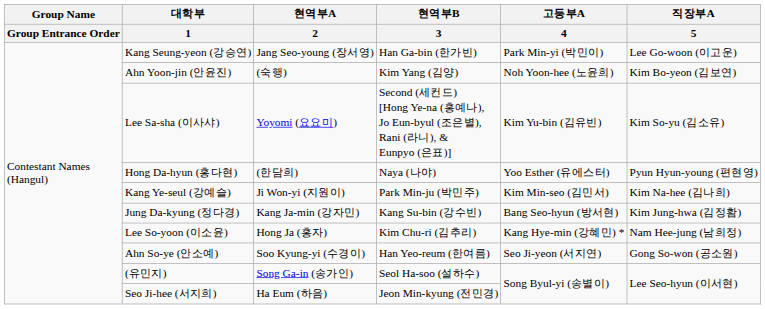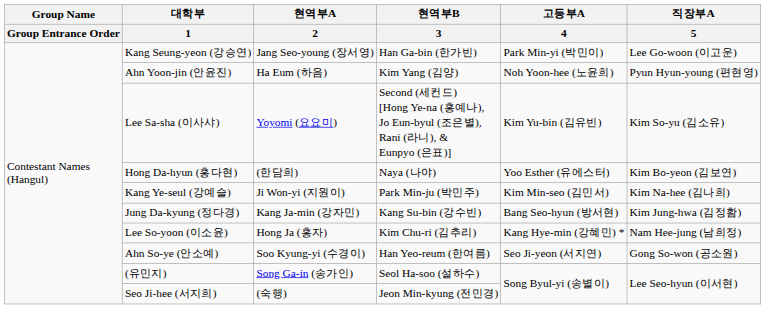(272, 72) (숙행) -> (292, 72) Ha Eum (하음)
(683, 72) Kim Bo-yeon (김보연) -> (694, 72) Pyun Hyun-young (편현영)
(694, 172) Pyun Hyun-young (편현영) -> (683, 172) Kim Bo-yeon (김보연)
(292, 293) Ha Eum (하음) -> (272, 293) (숙행)
